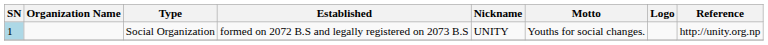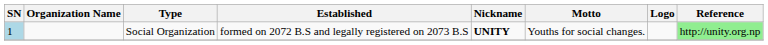(491, 31) normal -> (492, 31) bold
(720, 31) no background -> (720, 31) lightgreen background
